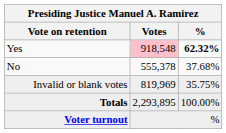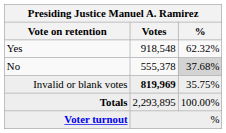(158, 49) pink background -> (158, 49) no background
(202, 49) bold -> (203, 49) normal
(203, 66) no background -> (203, 66) lightgrey background
(158, 84) normal -> (158, 84) bold
